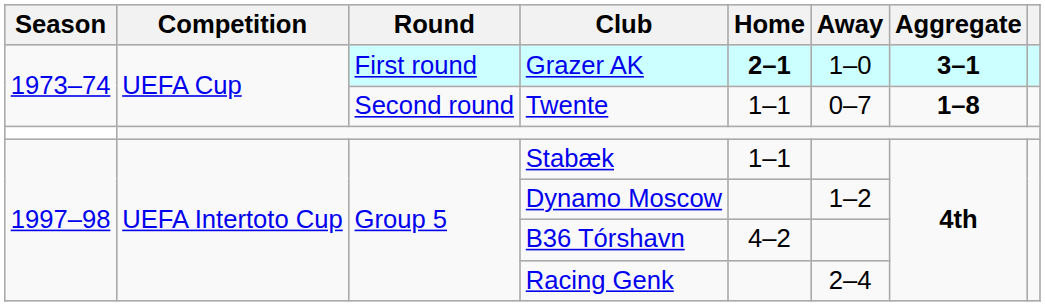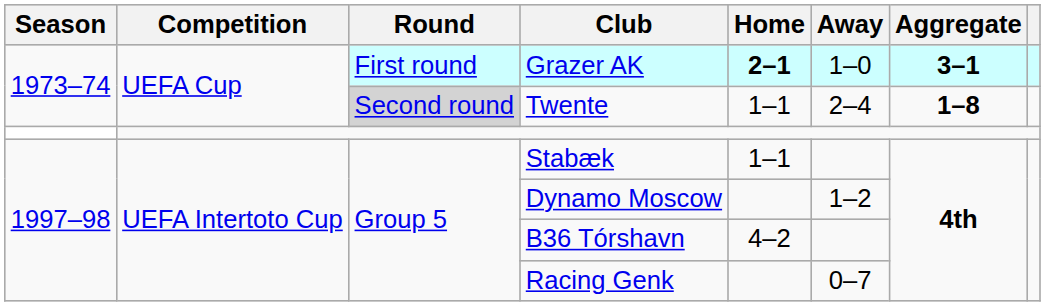(434, 106) no background -> (434, 106) lightgrey background
(850, 106) 0–7 -> (850, 106) 2–4
(850, 280) 2–4 -> (850, 280) 0–7
